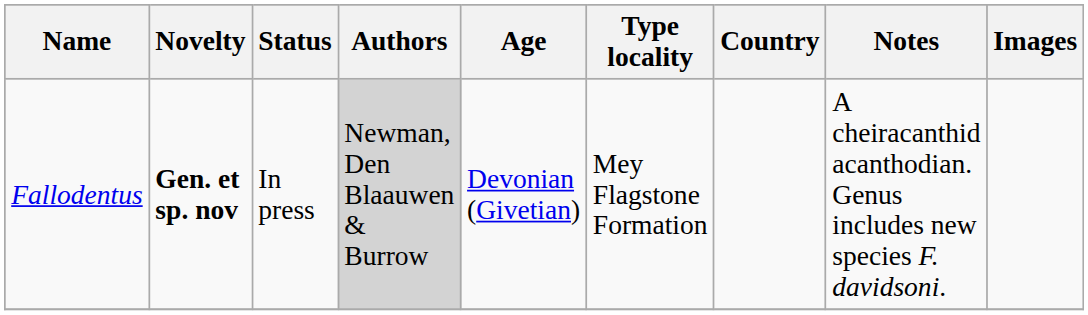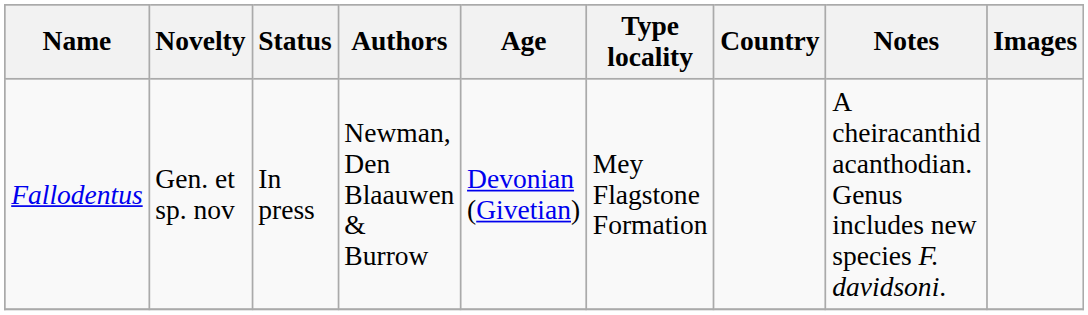(197, 193) bold -> (195, 193) normal
(399, 193) lightgrey background -> (399, 193) no background
